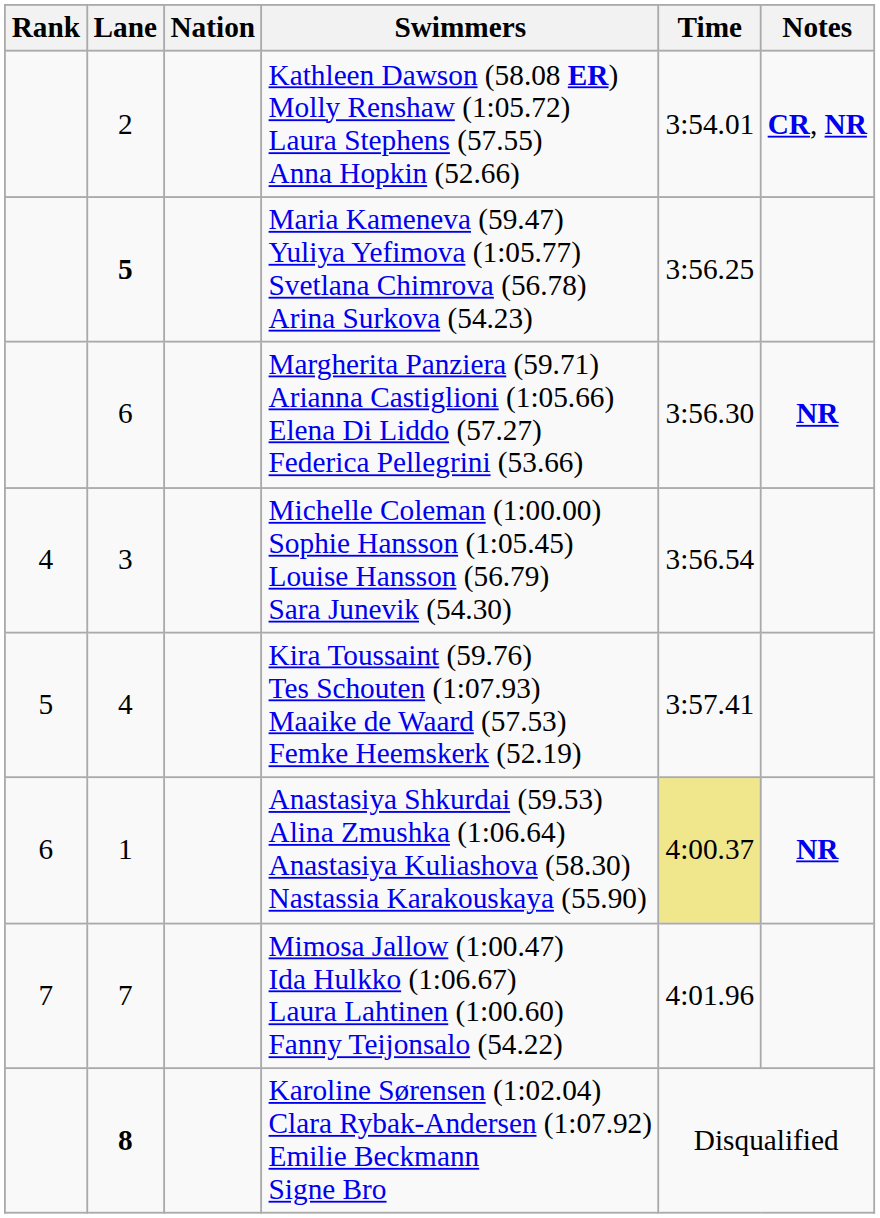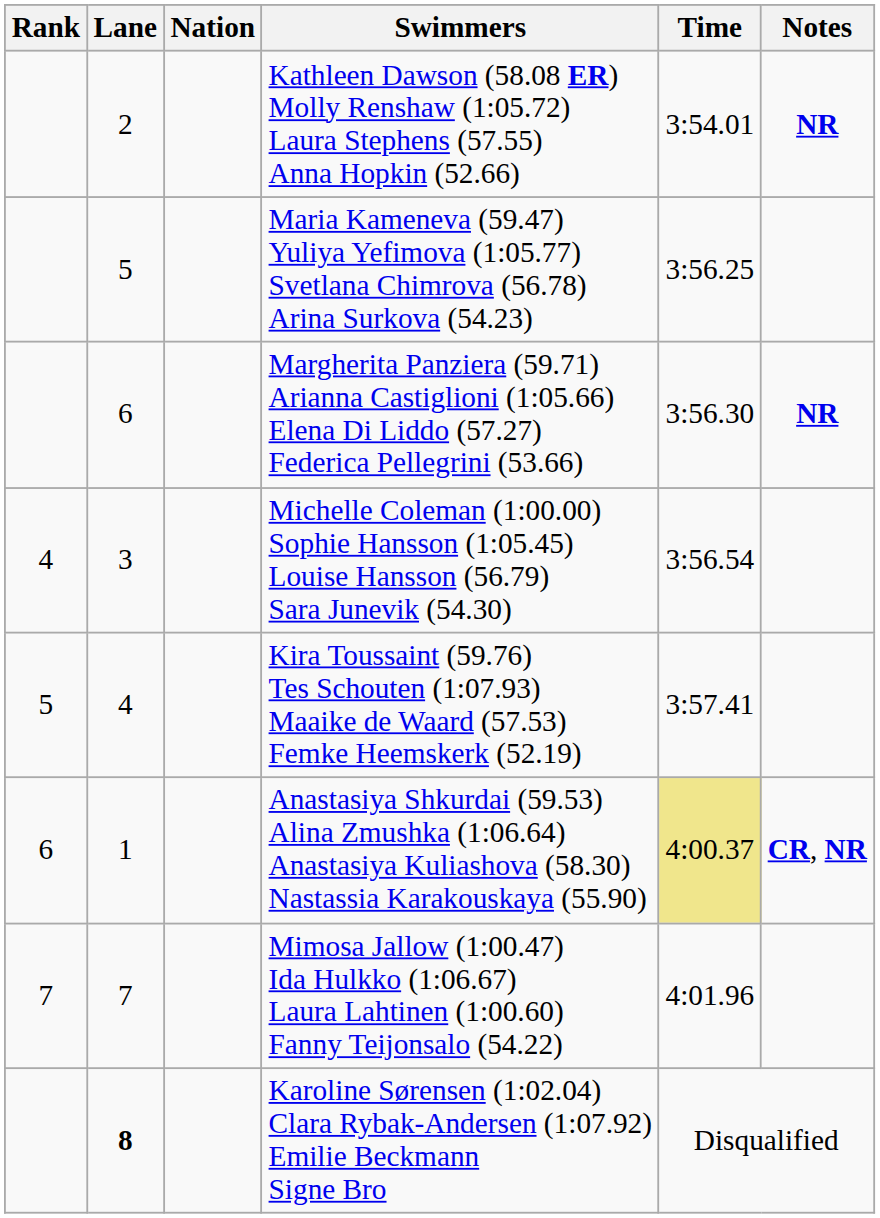(817, 123) CR, NR -> (817, 123) NR
(125, 268) bold -> (125, 268) normal
(817, 849) NR -> (817, 849) CR, NR
